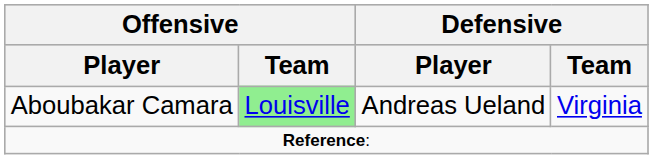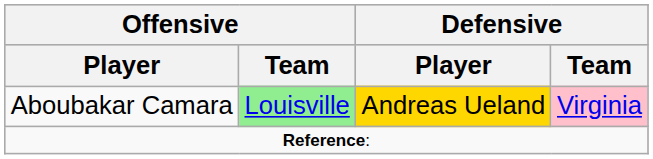(453, 106) no background -> (453, 106) gold background
(599, 106) no background -> (599, 106) pink background
